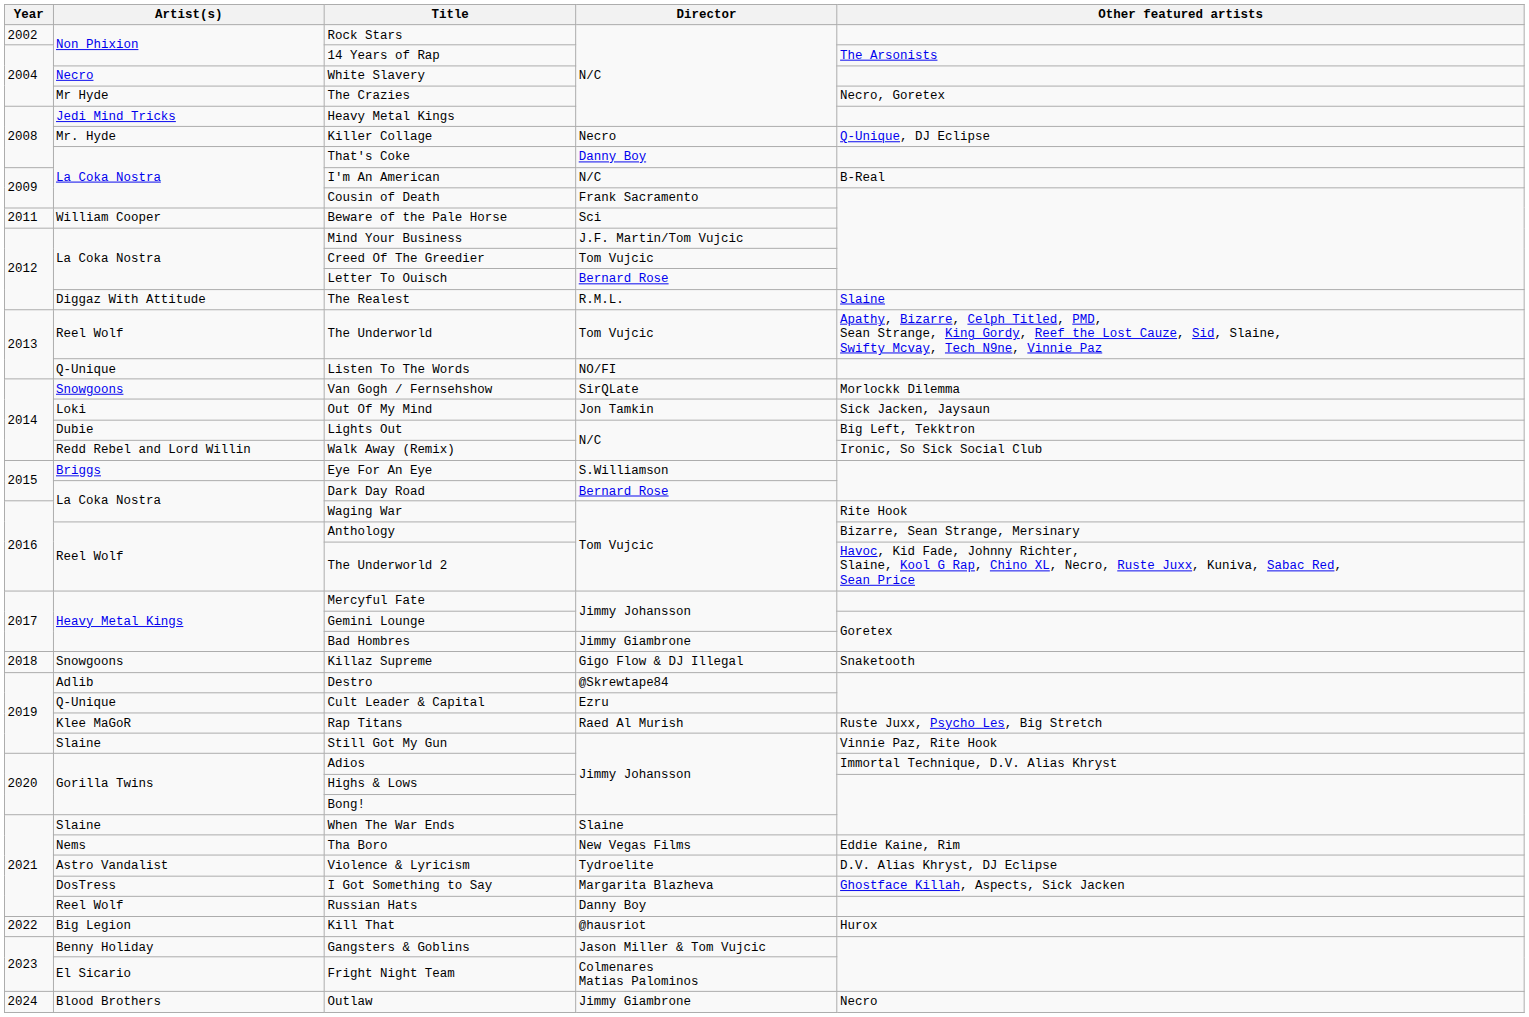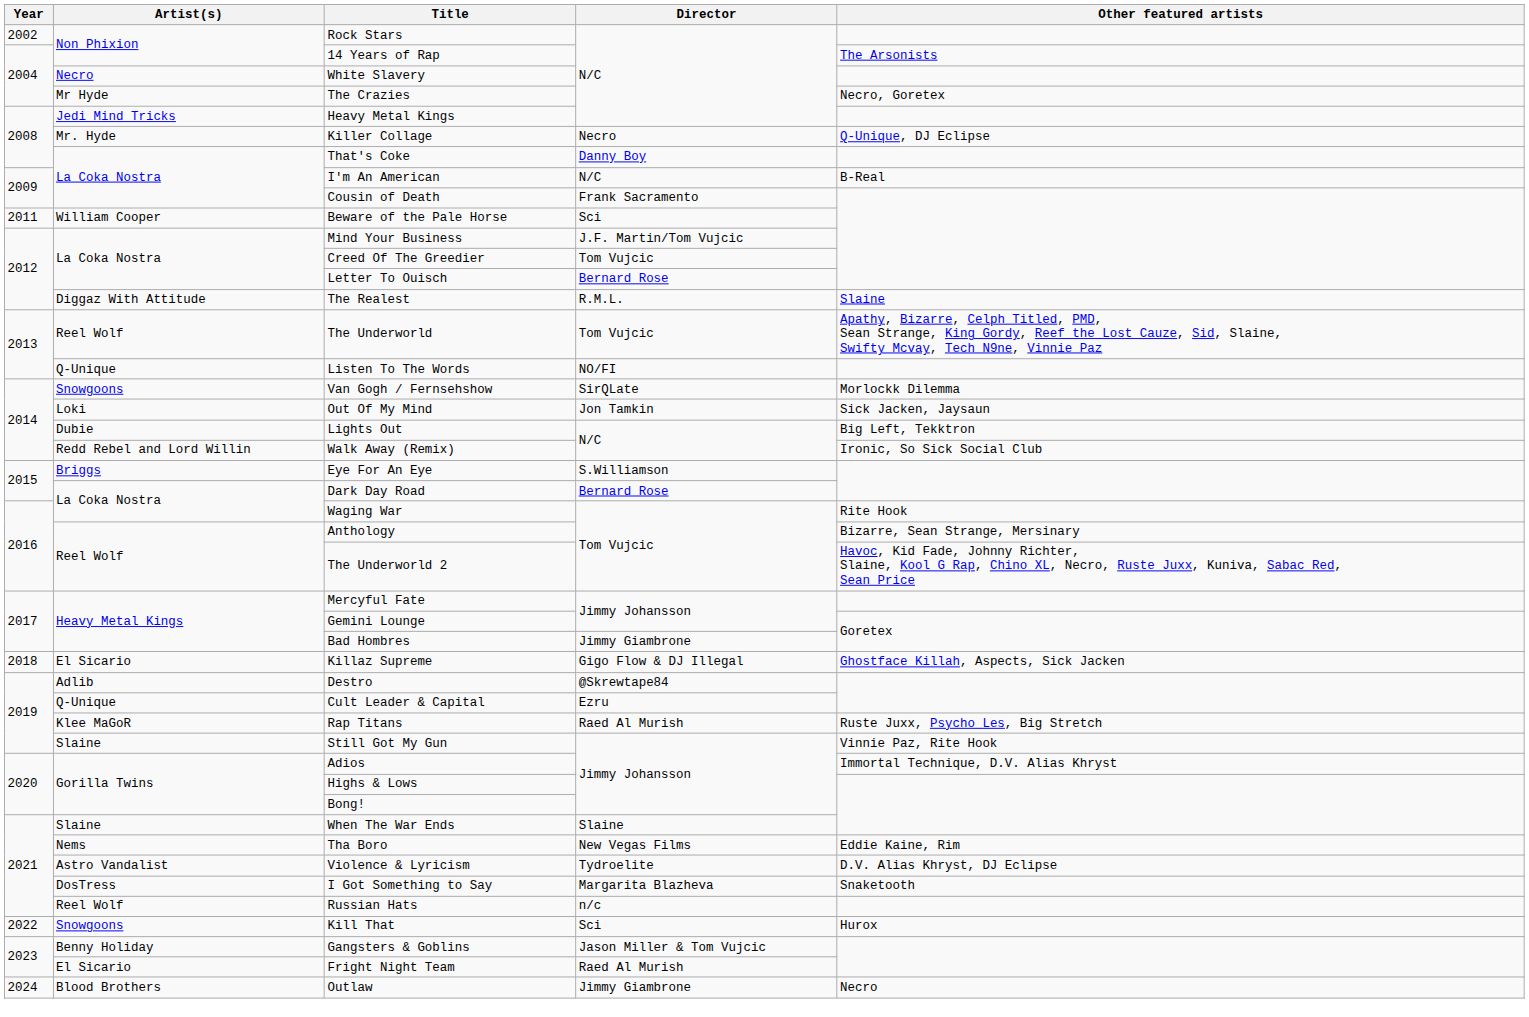(90, 662) Snowgoons -> (93, 662) El Sicario
(878, 662) Snaketooth -> (982, 662) Ghostface Killah, Aspects, Sick Jacken
(982, 886) Ghostface Killah, Aspects, Sick Jacken -> (878, 886) Snaketooth
(612, 906) Danny Boy -> (590, 906) n/c
(93, 927) Big Legion -> (90, 927) Snowgoons
(612, 927) @hausriot -> (590, 927) Sci
(639, 974) Colmenares Matias Palominos -> (631, 967) Raed Al Murish
